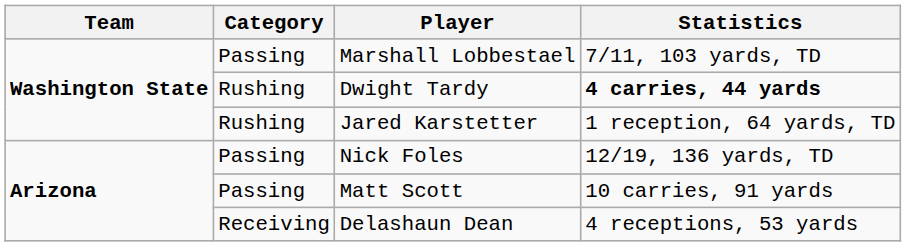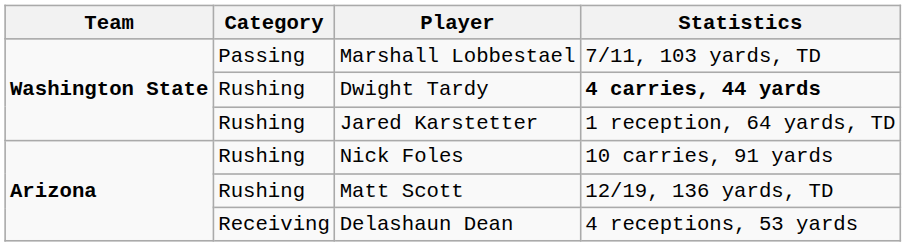(262, 157) Passing -> (262, 157) Rushing
(709, 157) 12/19, 136 yards, TD -> (709, 157) 10 carries, 91 yards
(262, 191) Passing -> (262, 191) Rushing
(709, 191) 10 carries, 91 yards -> (709, 191) 12/19, 136 yards, TD
